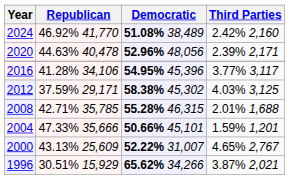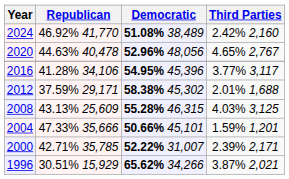(245, 52) 2.39% 2,171 -> (245, 52) 4.65% 2,767
(245, 90) 4.03% 3,125 -> (245, 90) 2.01% 1,688
(79, 108) 42.71% 35,785 -> (79, 108) 43.13% 25,609
(245, 108) 2.01% 1,688 -> (245, 108) 4.03% 3,125
(79, 146) 43.13% 25,609 -> (79, 146) 42.71% 35,785
(245, 146) 4.65% 2,767 -> (245, 146) 2.39% 2,171
